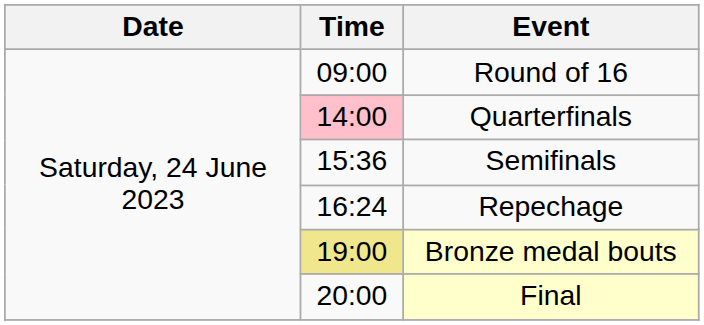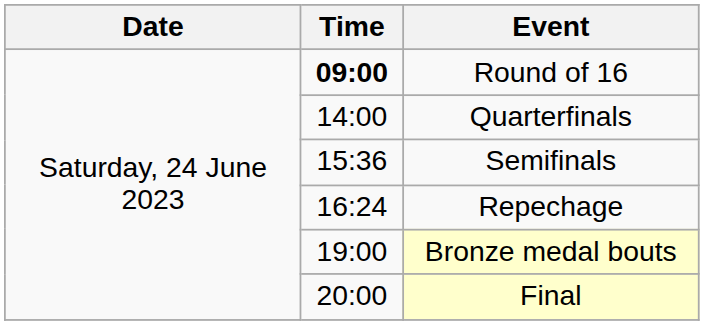(352, 71) normal -> (352, 71) bold
(352, 116) pink background -> (352, 116) no background
(352, 251) khaki background -> (352, 251) no background
